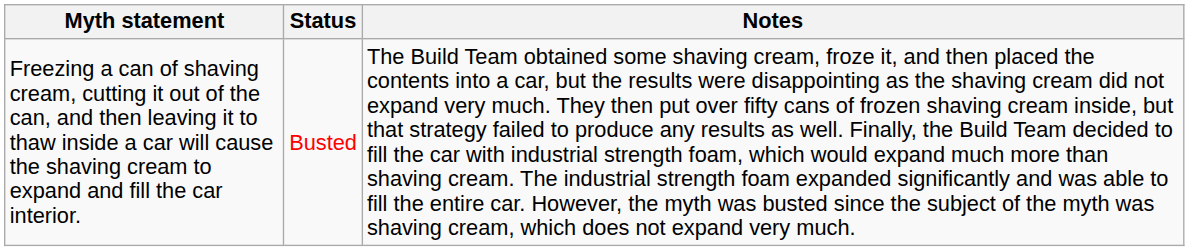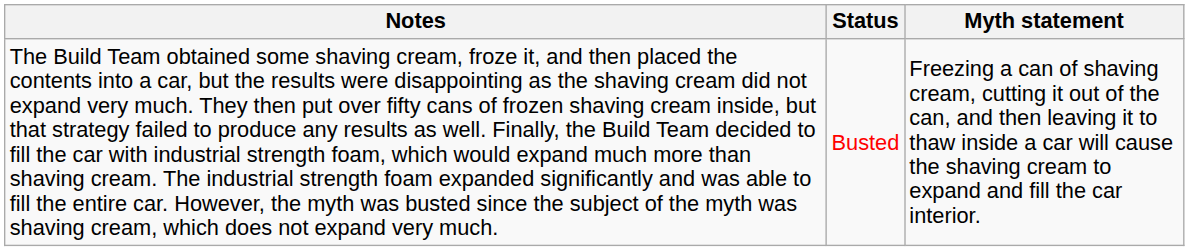columns swapped: (144, 21) <-> (773, 21)
